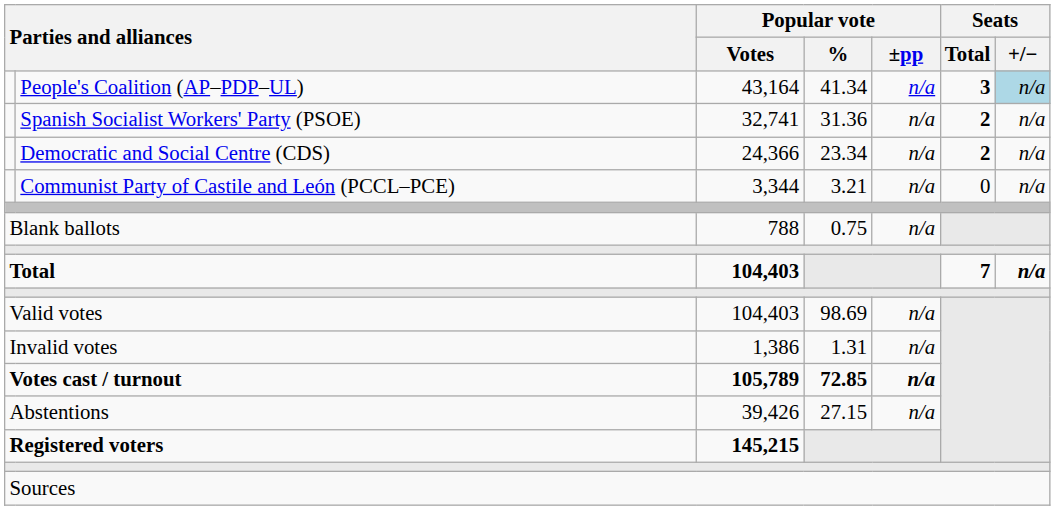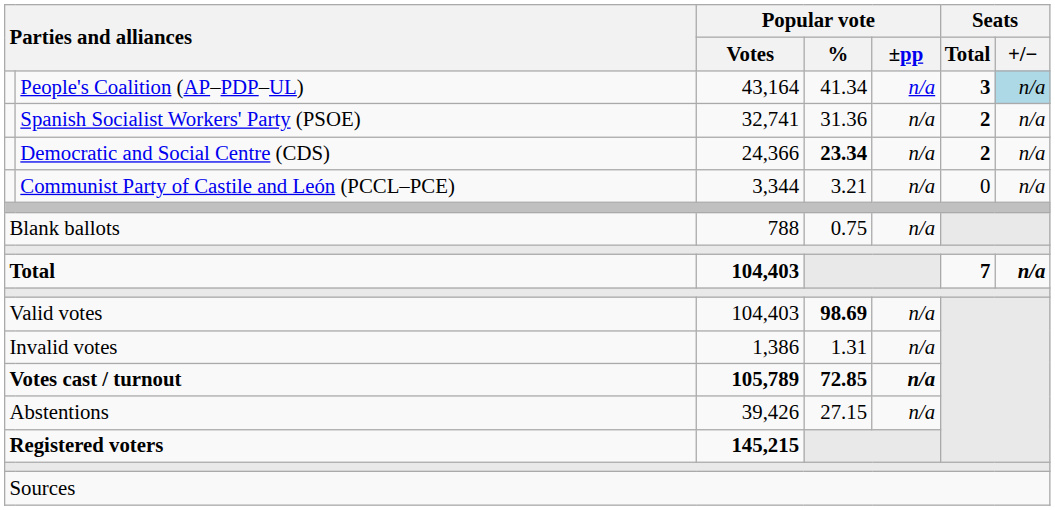(844, 152) normal -> (844, 152) bold
(844, 313) normal -> (844, 313) bold
